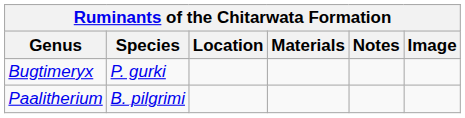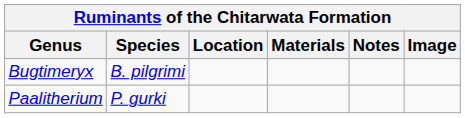(138, 71) P. gurki -> (148, 71) B. pilgrimi
(148, 98) B. pilgrimi -> (138, 98) P. gurki
